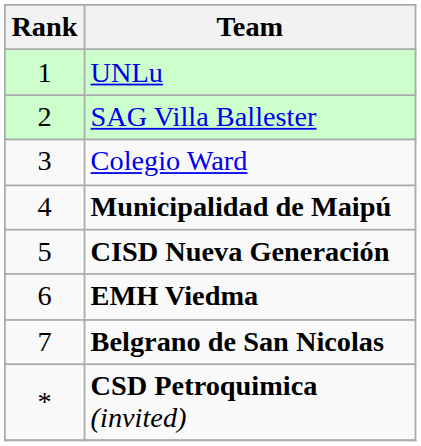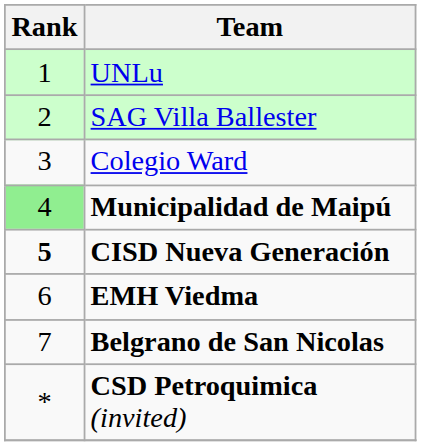(44, 206) no background -> (44, 206) lightgreen background
(44, 251) normal -> (44, 251) bold
